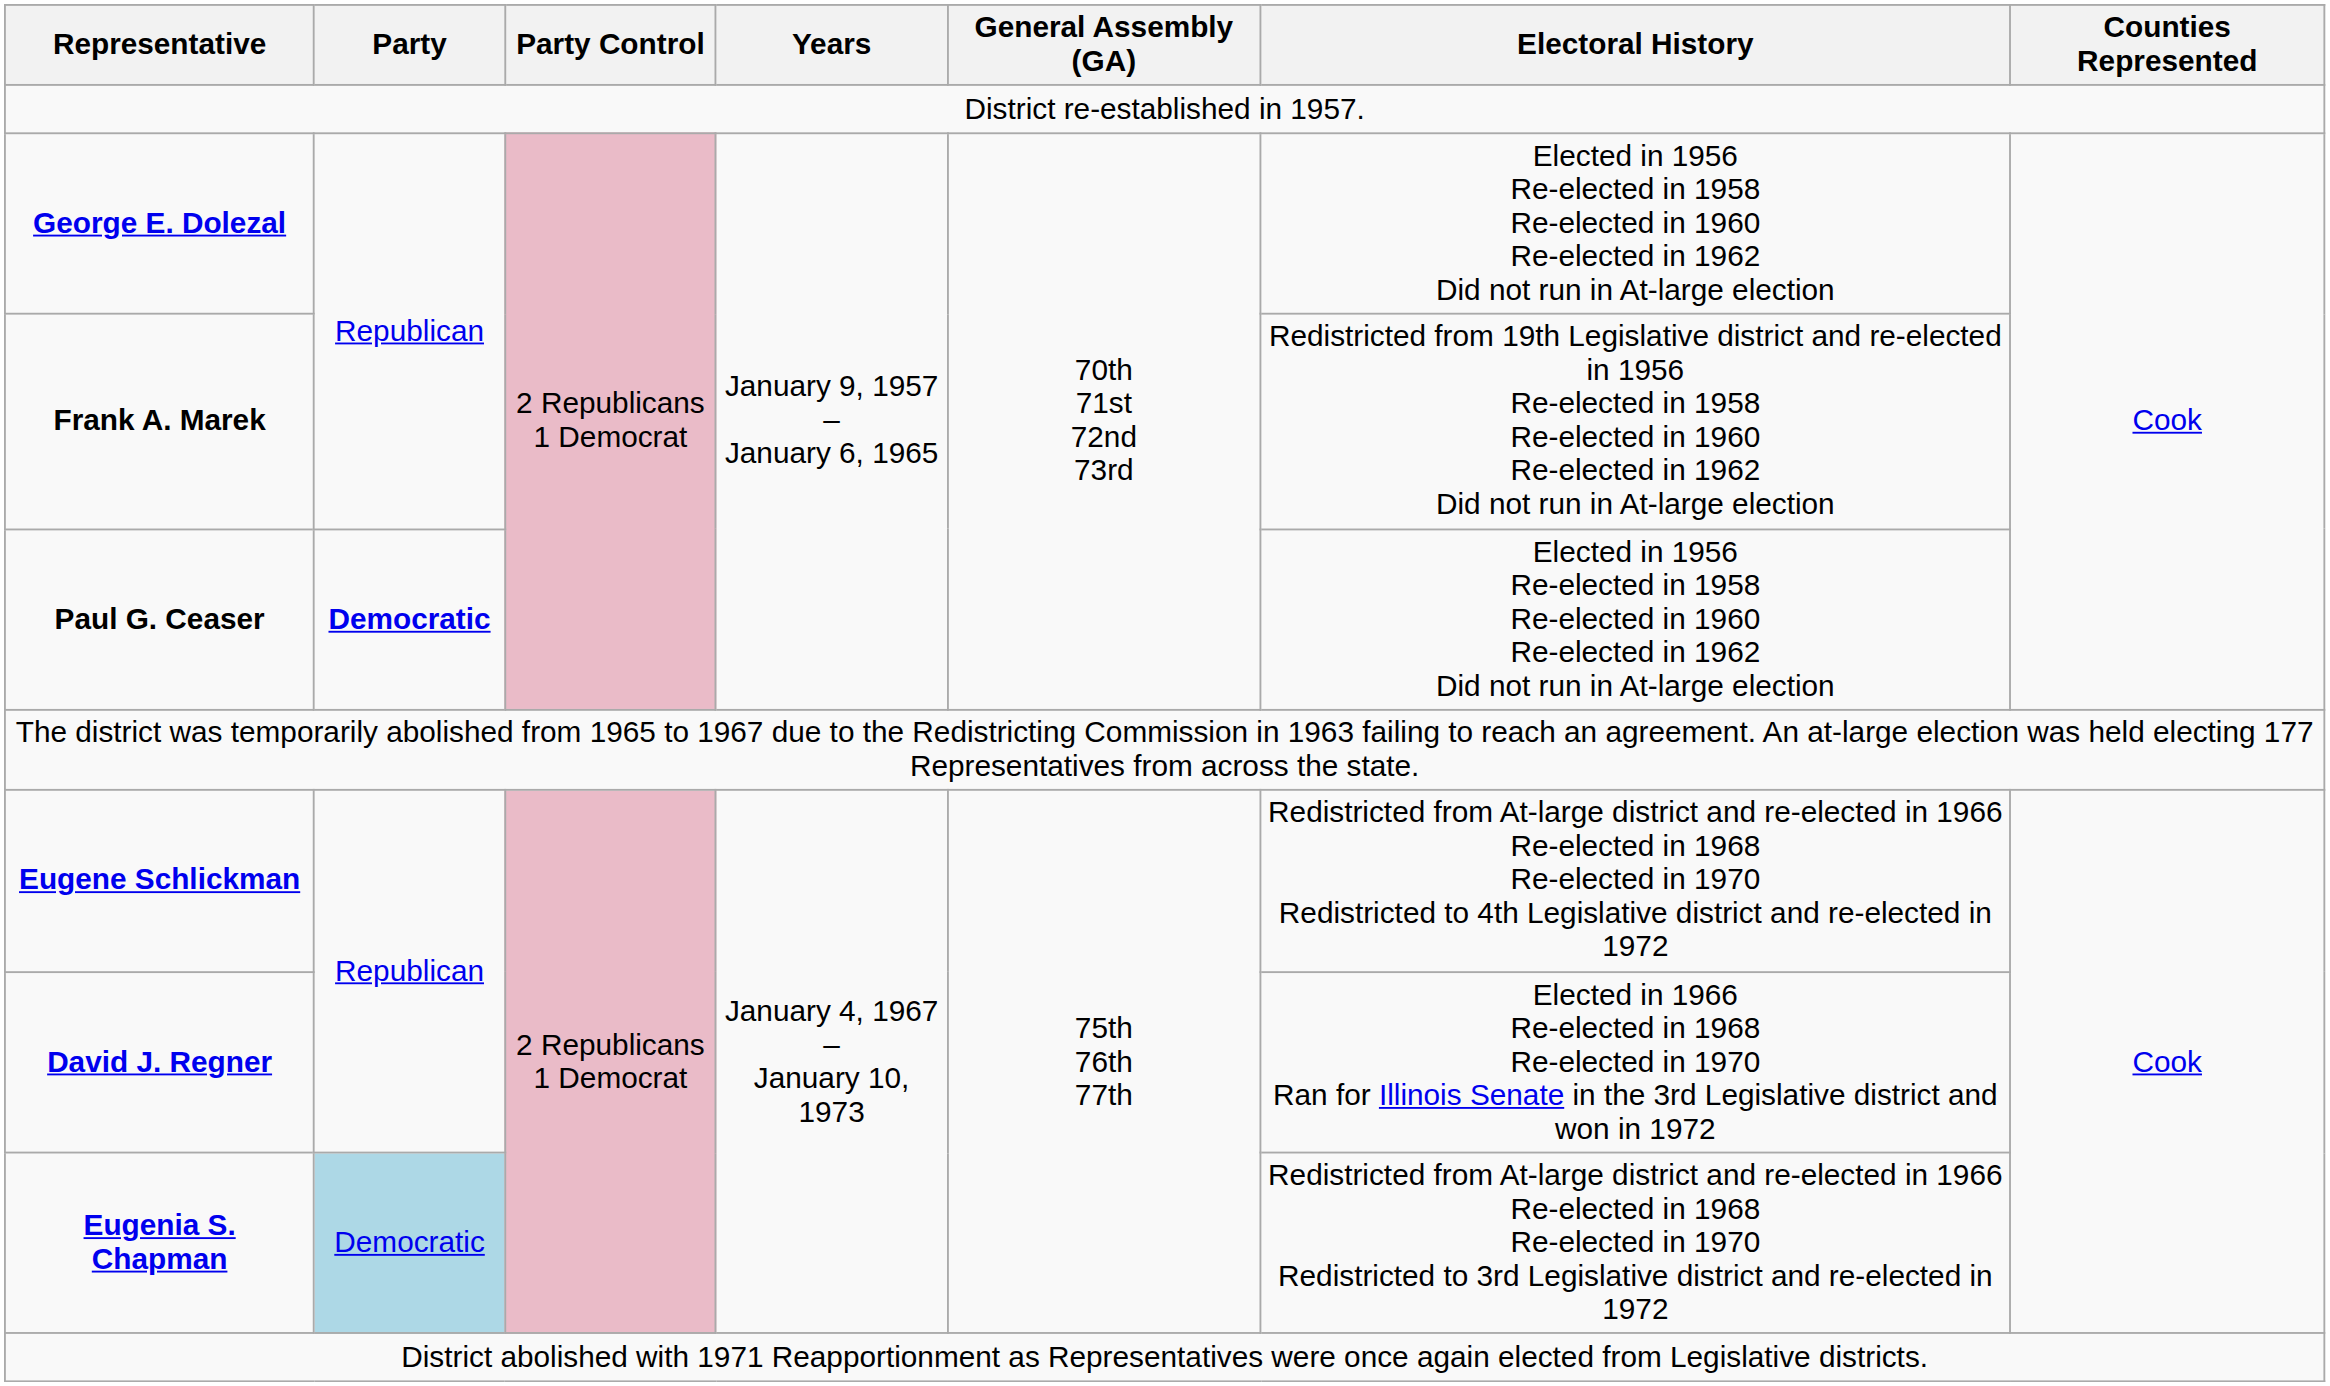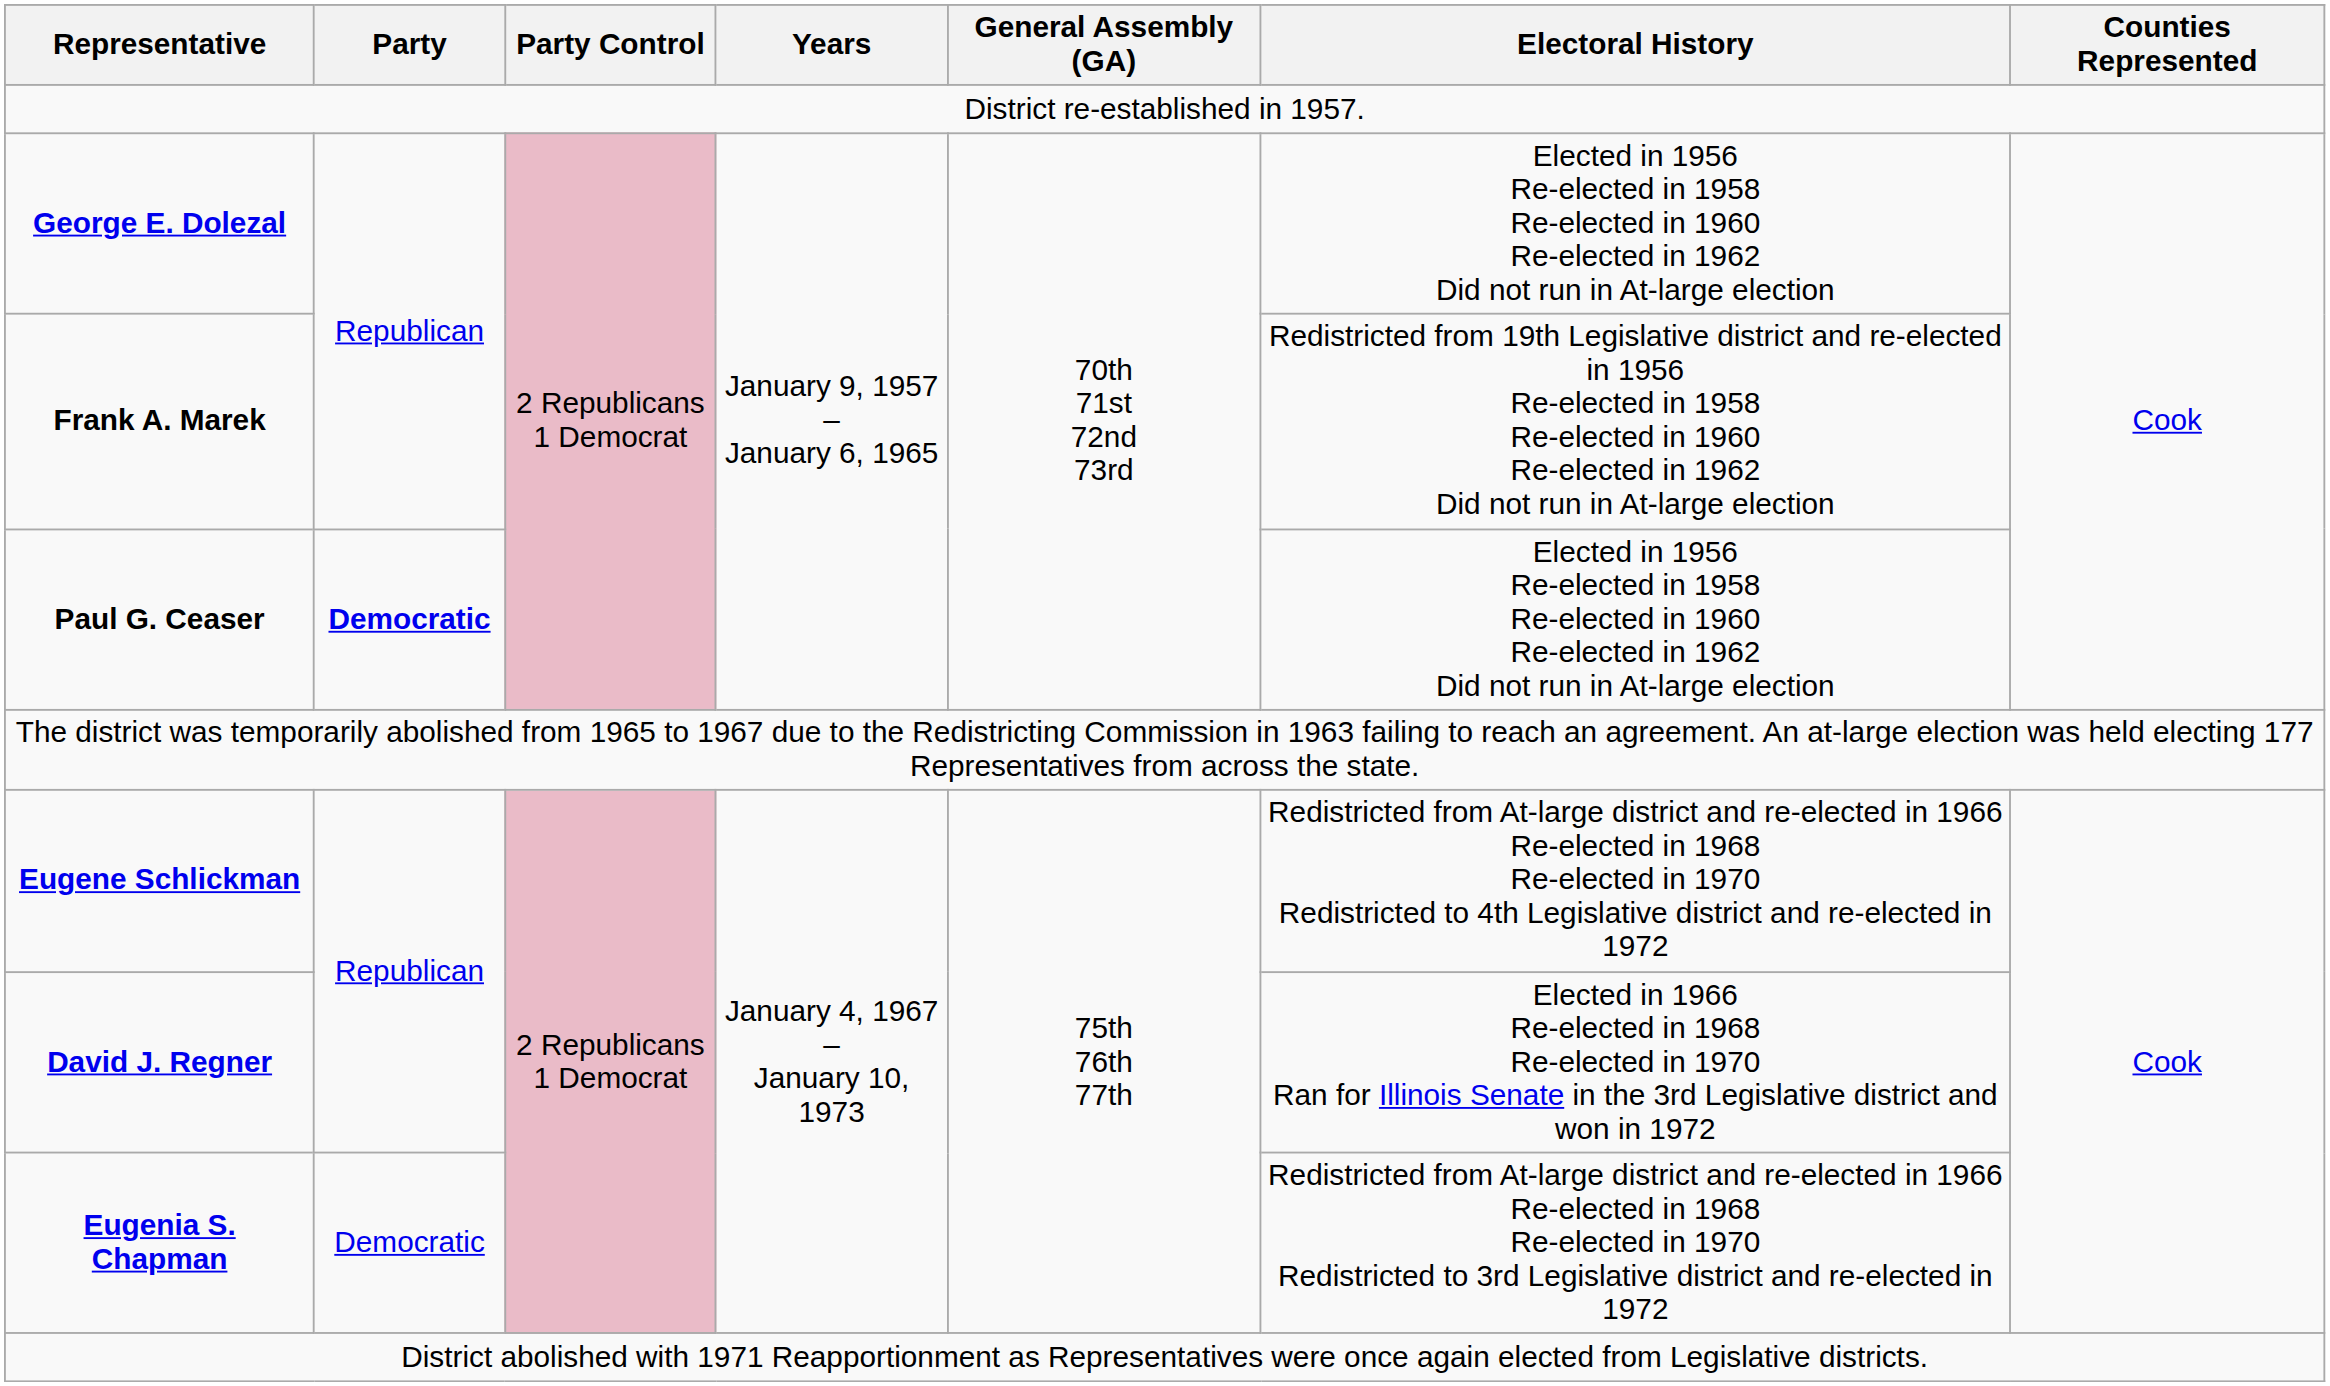(410, 1242) lightblue background -> (410, 1242) no background
